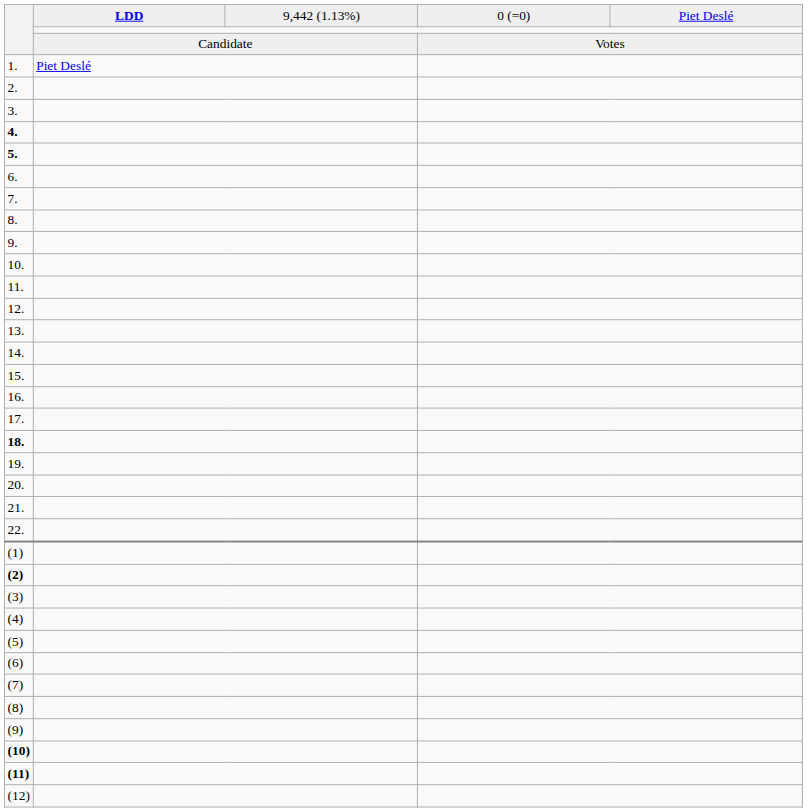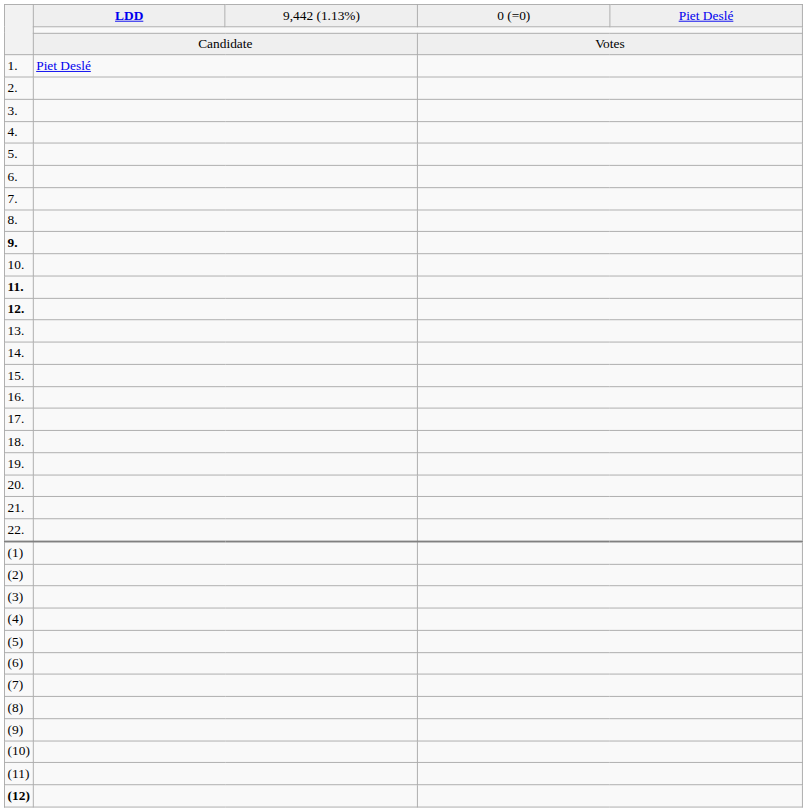(13, 132) bold -> (13, 132) normal
(13, 154) bold -> (13, 154) normal
(13, 243) normal -> (13, 243) bold
(16, 287) normal -> (16, 287) bold
(16, 309) normal -> (16, 309) bold
(16, 441) bold -> (16, 441) normal
(15, 575) bold -> (15, 575) normal
(19, 752) bold -> (19, 752) normal
(18, 774) bold -> (19, 774) normal
(19, 796) normal -> (19, 796) bold
